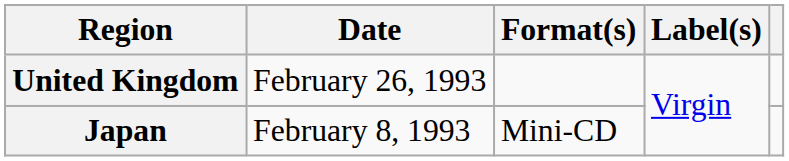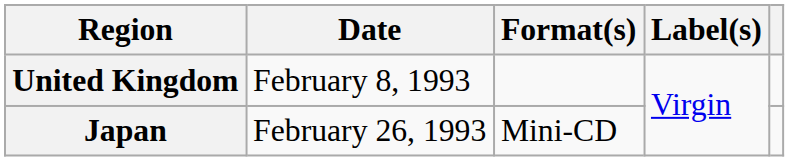(370, 79) February 26, 1993 -> (362, 79) February 8, 1993
(362, 130) February 8, 1993 -> (370, 130) February 26, 1993
